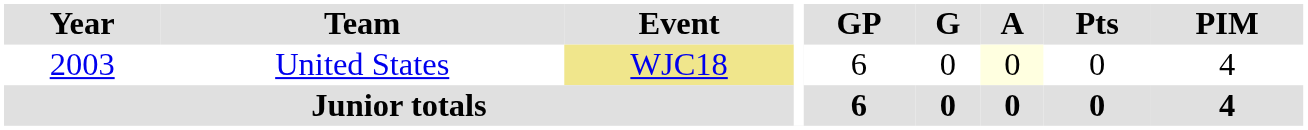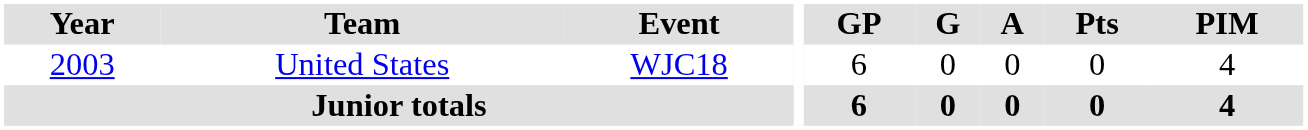(679, 64) khaki background -> (679, 64) no background
(1012, 64) lightyellow background -> (1012, 64) no background
